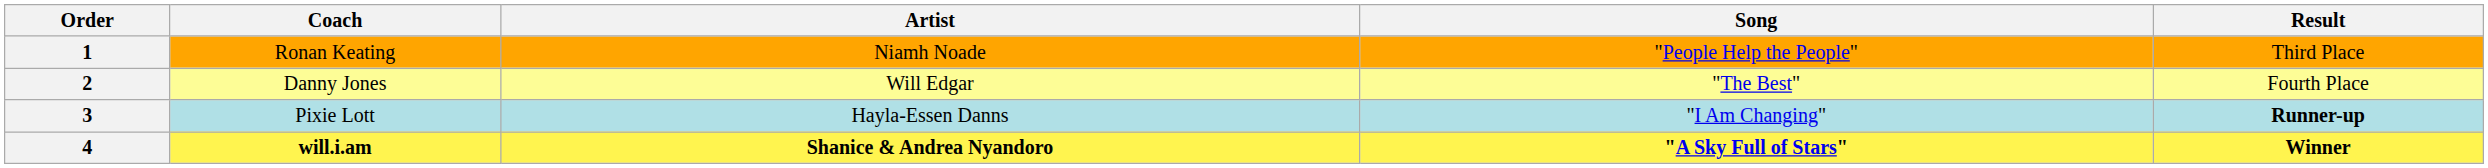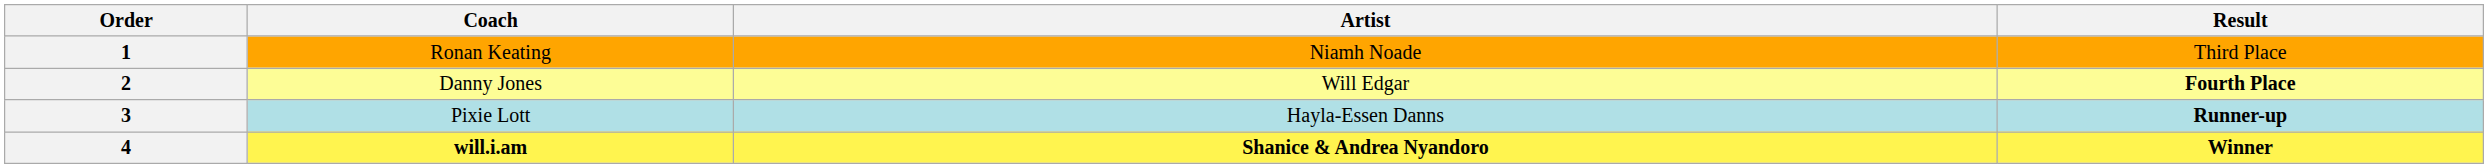- column: (1756, 20)
(2318, 83) normal -> (2240, 83) bold
